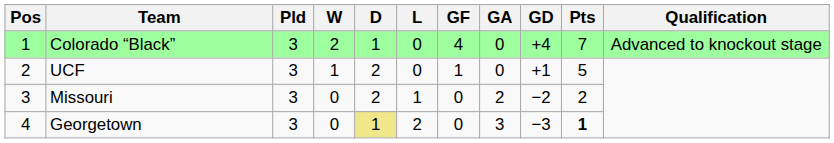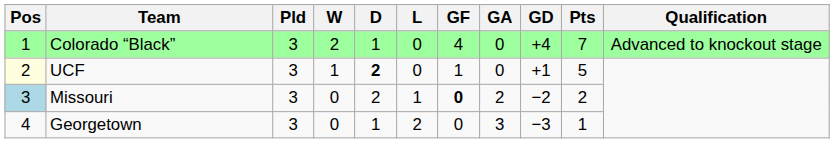(26, 71) no background -> (26, 71) lightyellow background
(376, 71) normal -> (376, 71) bold
(26, 97) no background -> (26, 97) lightblue background
(458, 97) normal -> (458, 97) bold
(376, 124) khaki background -> (376, 124) no background
(582, 124) bold -> (582, 124) normal
